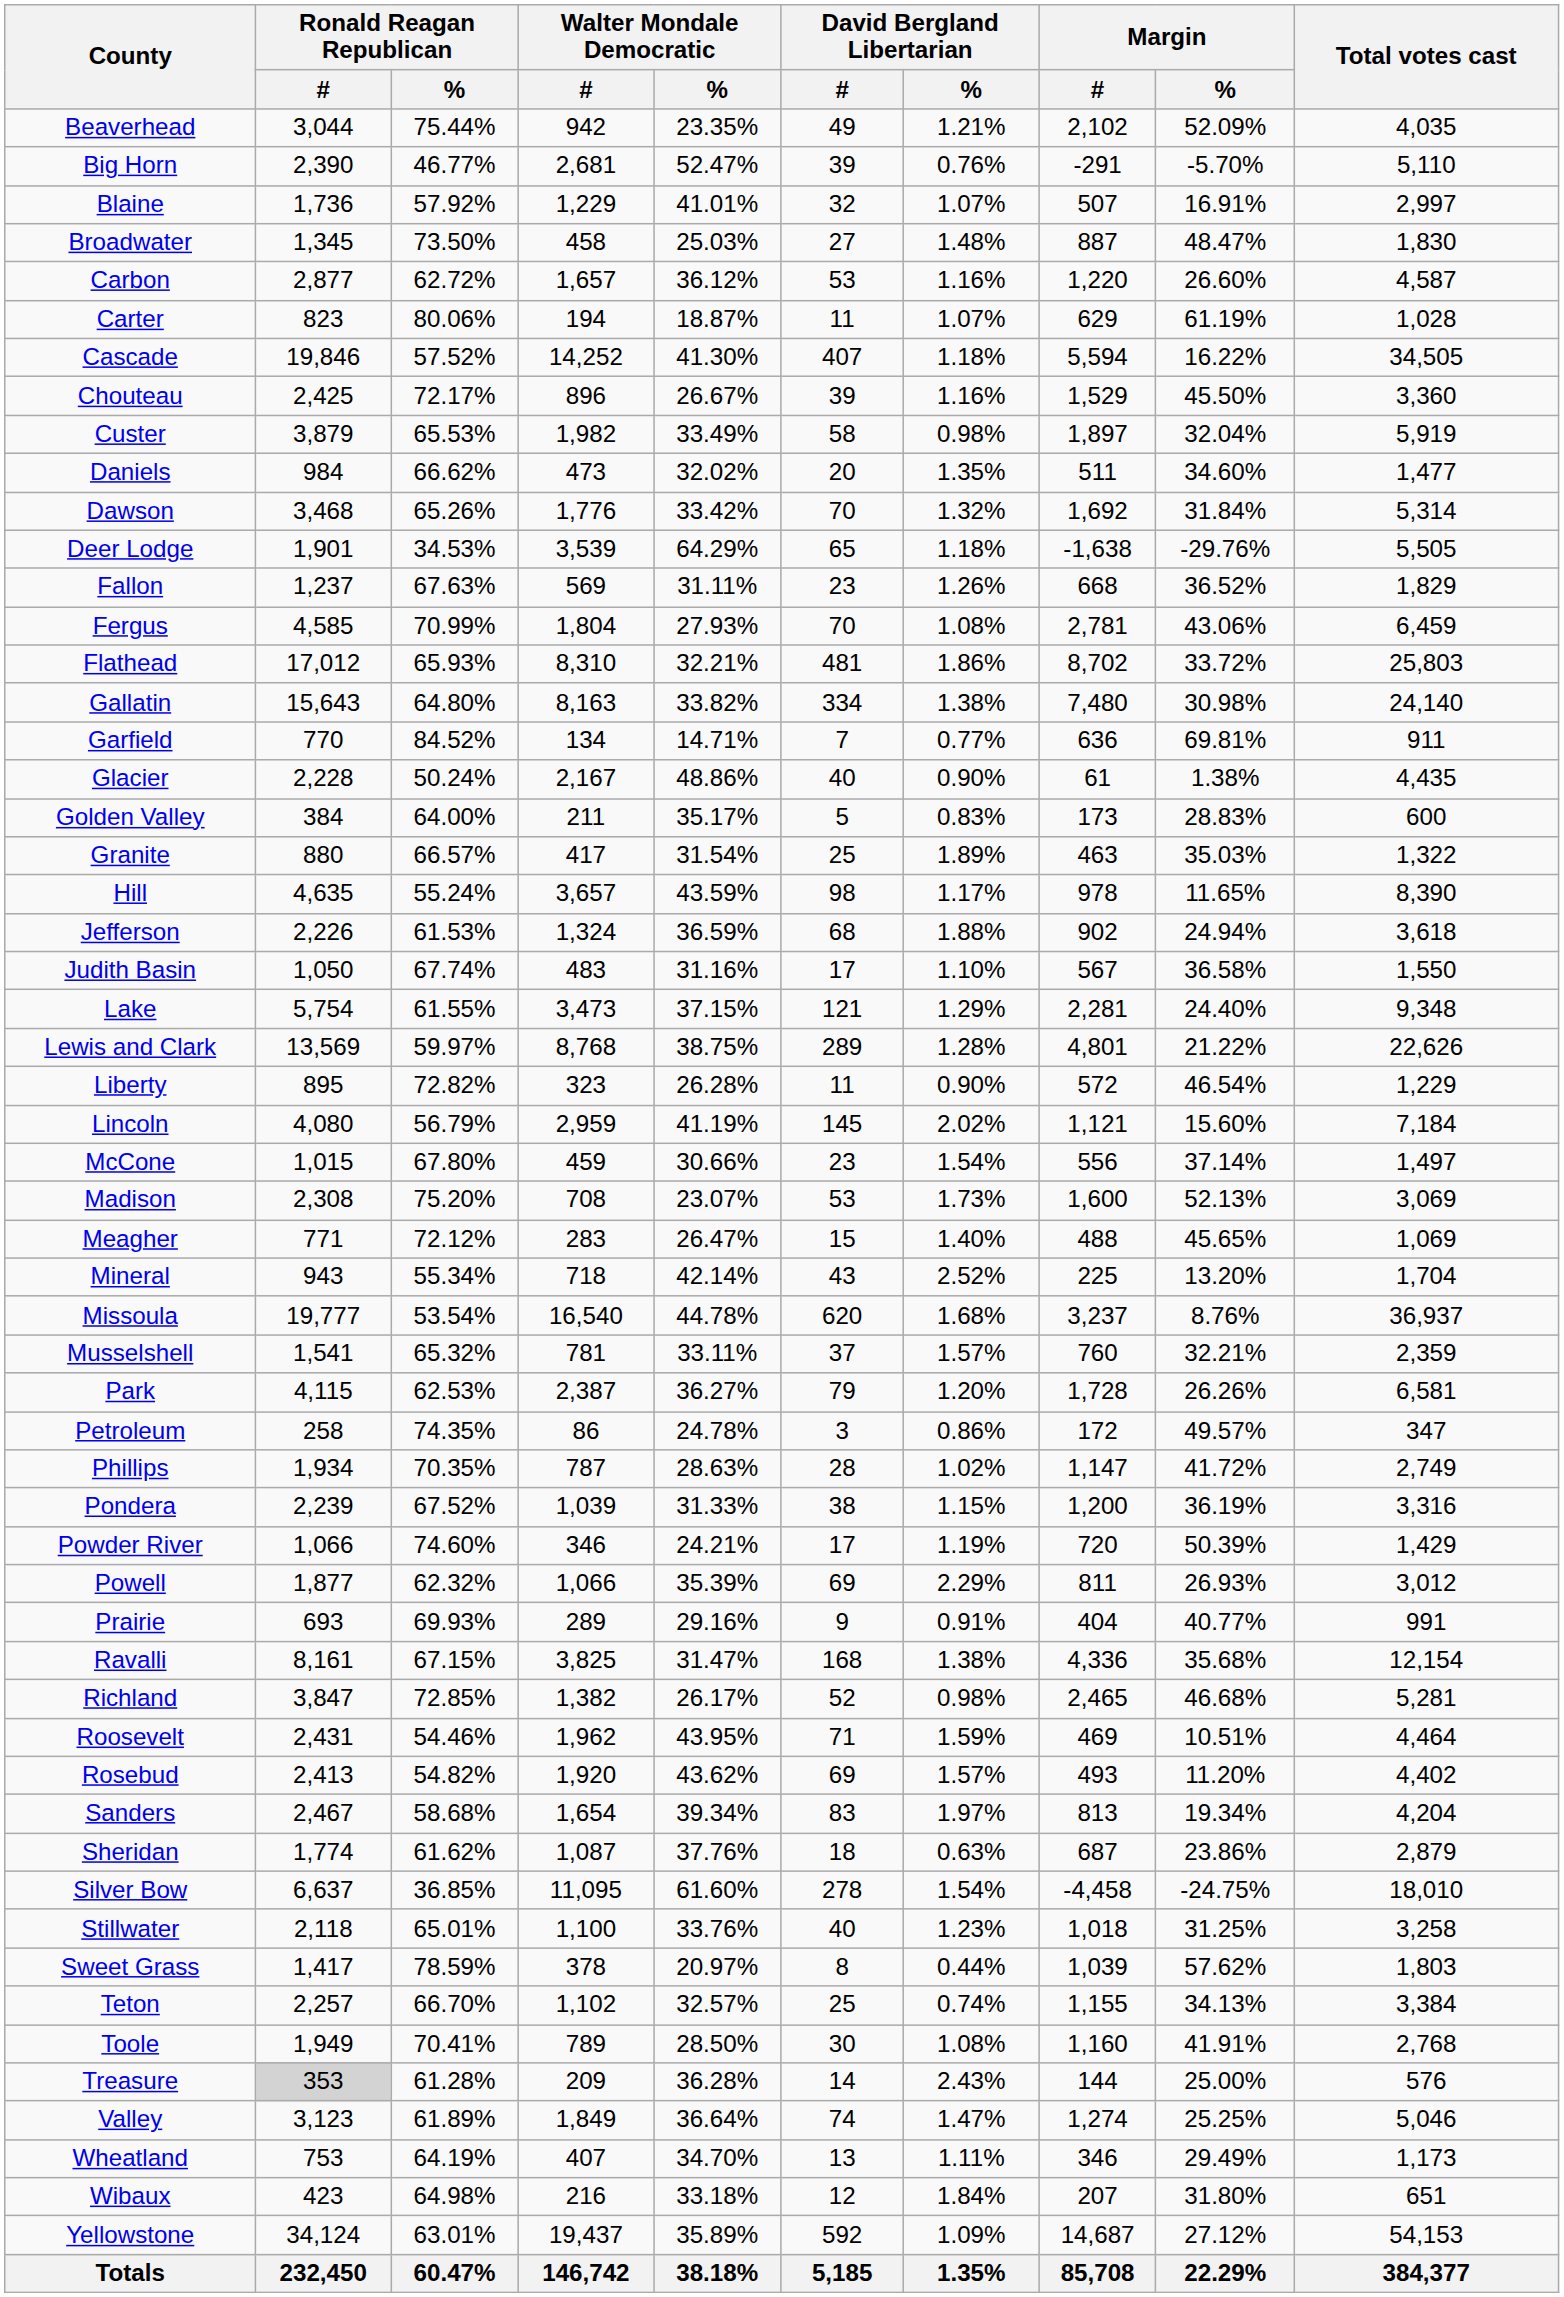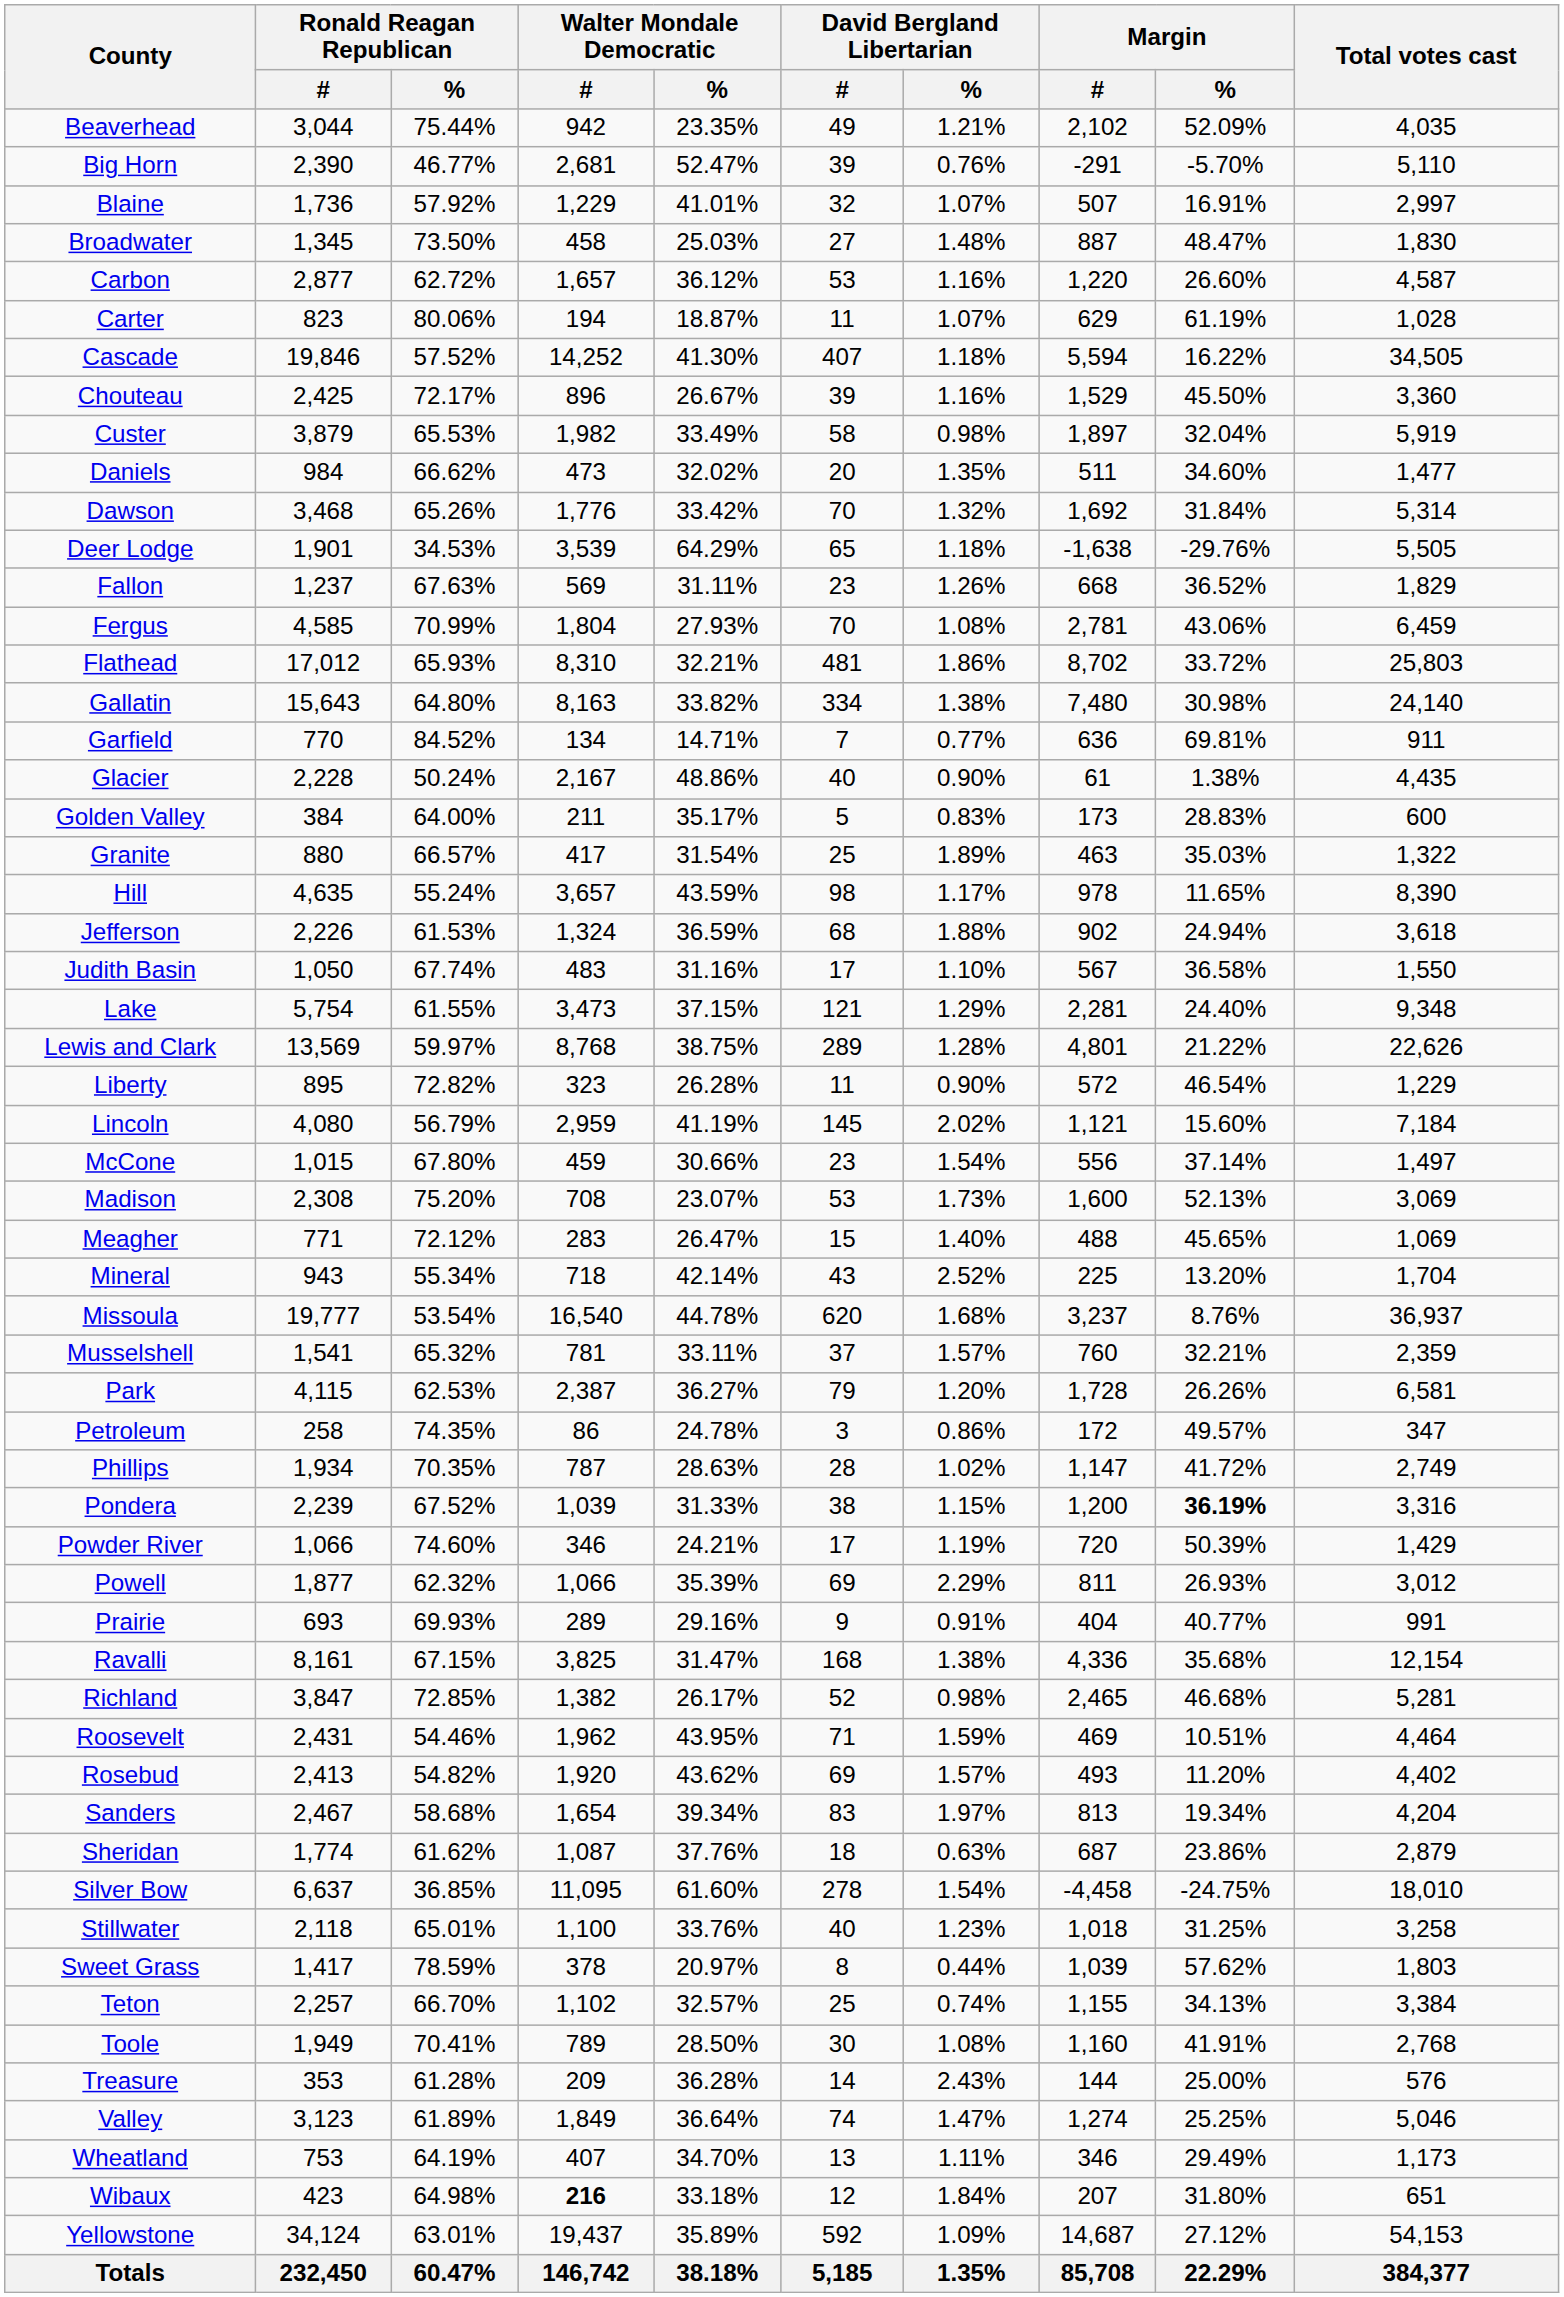(1225, 1506) normal -> (1225, 1506) bold
(323, 2081) lightgrey background -> (323, 2081) no background
(586, 2196) normal -> (586, 2196) bold
